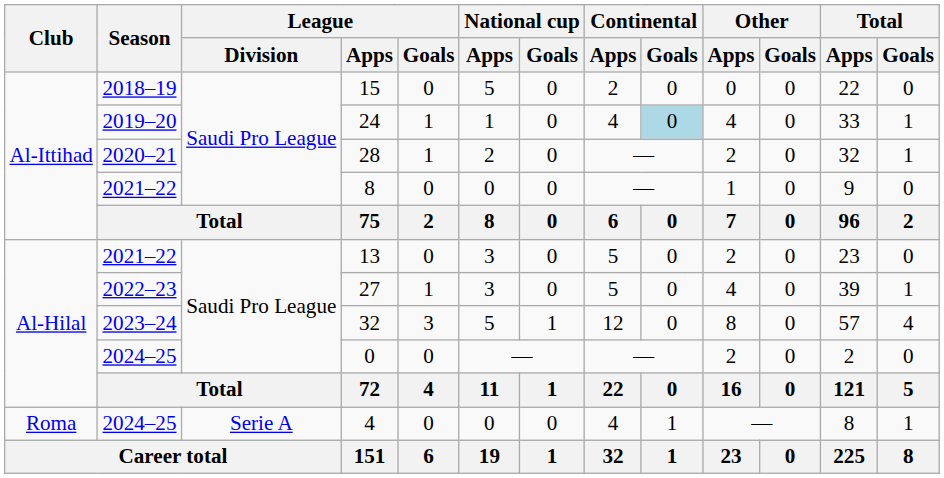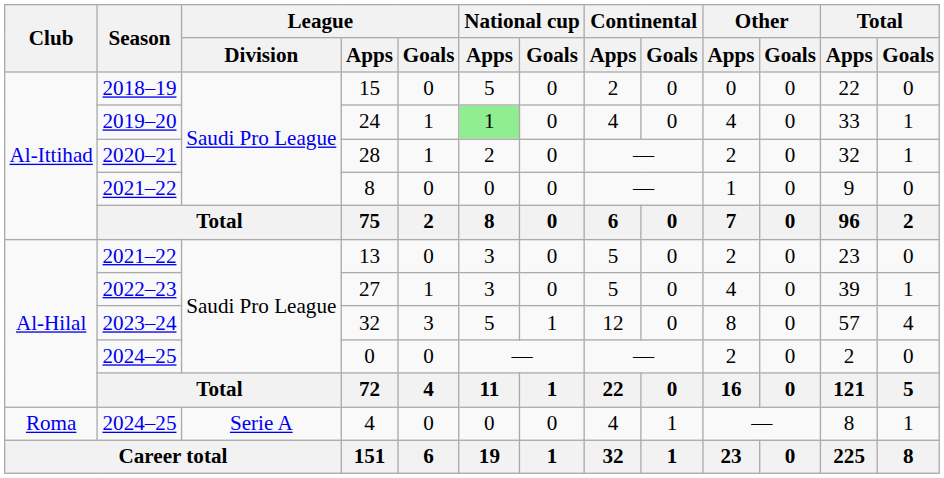(489, 121) no background -> (489, 121) lightgreen background
(672, 121) lightblue background -> (672, 121) no background
